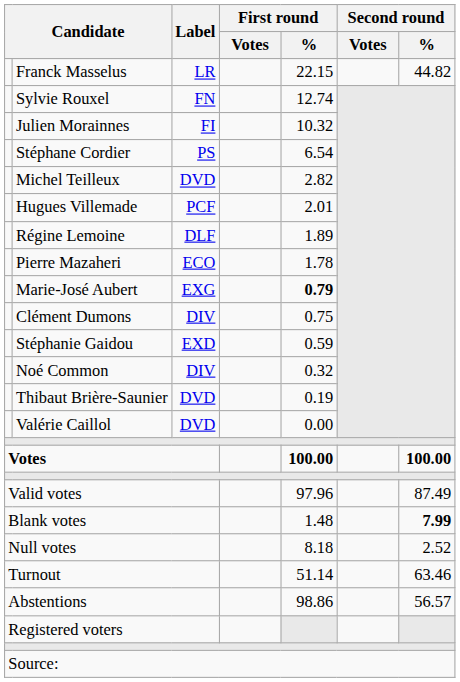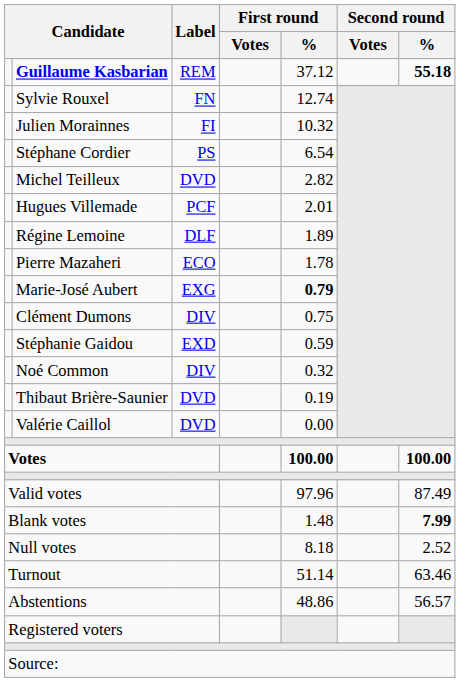+ row: (92, 72)
- row: (71, 72)
(315, 601) 98.86 -> (315, 601) 48.86
